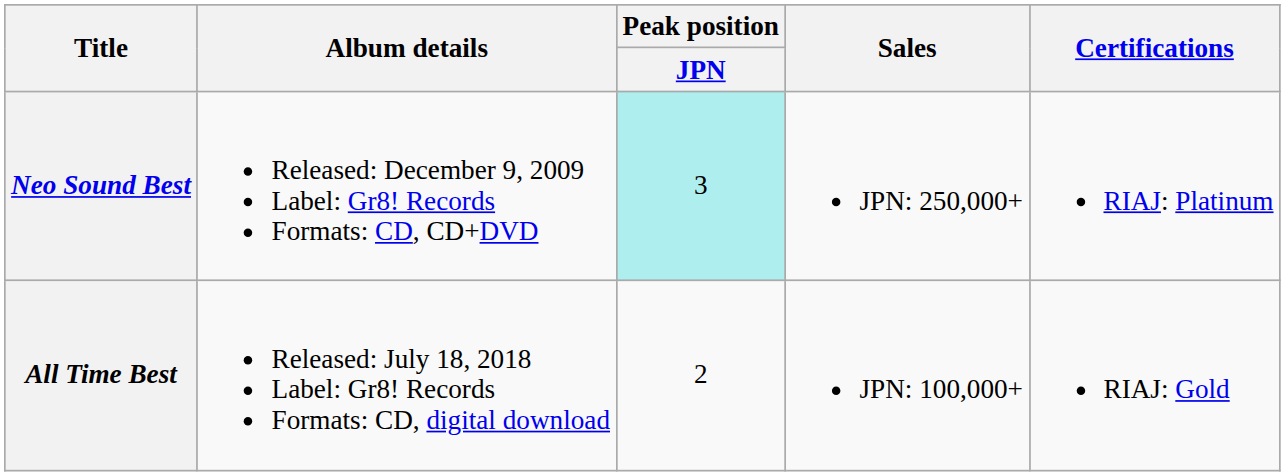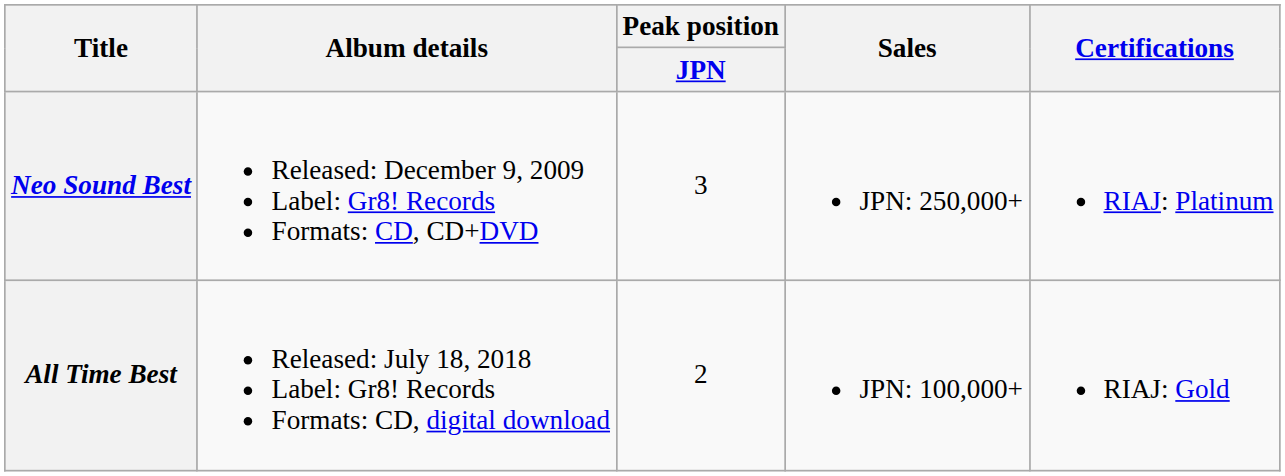(701, 185) paleturquoise background -> (701, 185) no background
